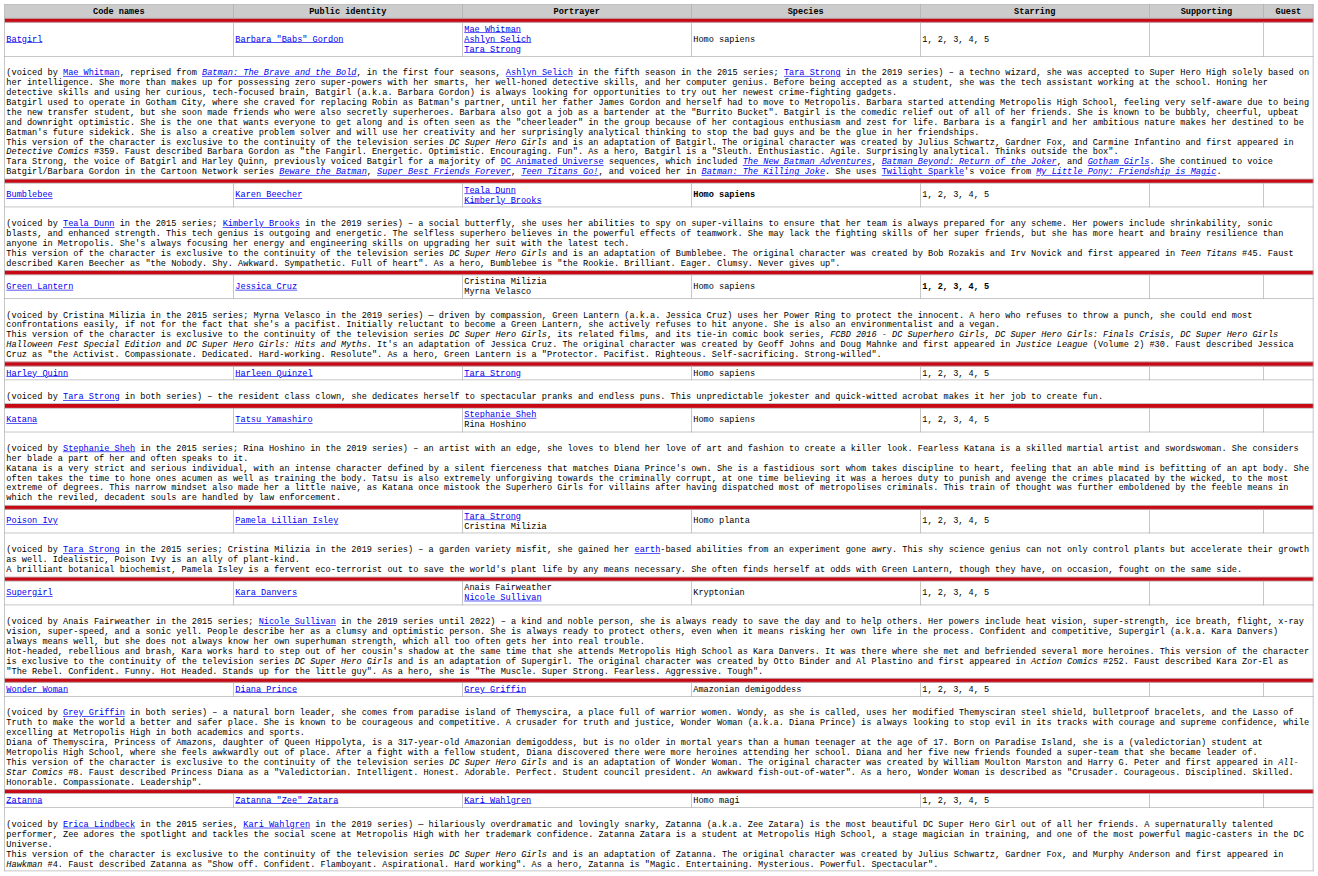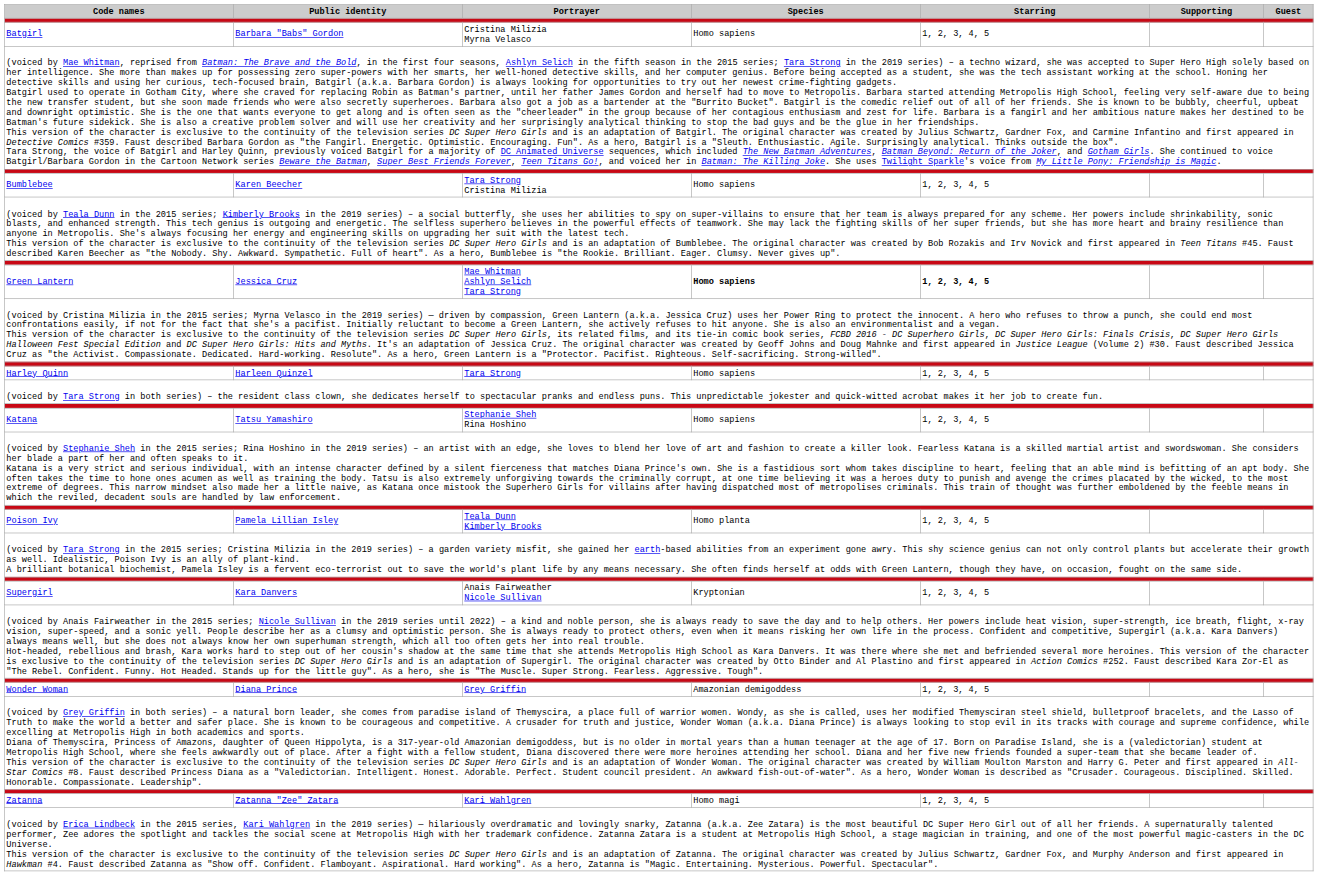(498, 39) Mae Whitman Ashlyn Selich Tara Strong -> (506, 34) Cristina Milizia Myrna Velasco
(503, 195) Teala Dunn Kimberly Brooks -> (506, 185) Tara Strong Cristina Milizia
(724, 195) bold -> (724, 185) normal
(506, 287) Cristina Milizia Myrna Velasco -> (498, 282) Mae Whitman Ashlyn Selich Tara Strong
(724, 287) normal -> (724, 282) bold
(506, 521) Tara Strong Cristina Milizia -> (503, 521) Teala Dunn Kimberly Brooks
